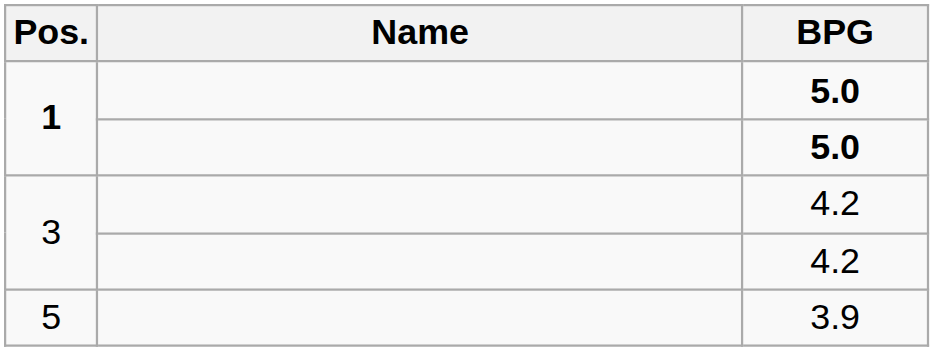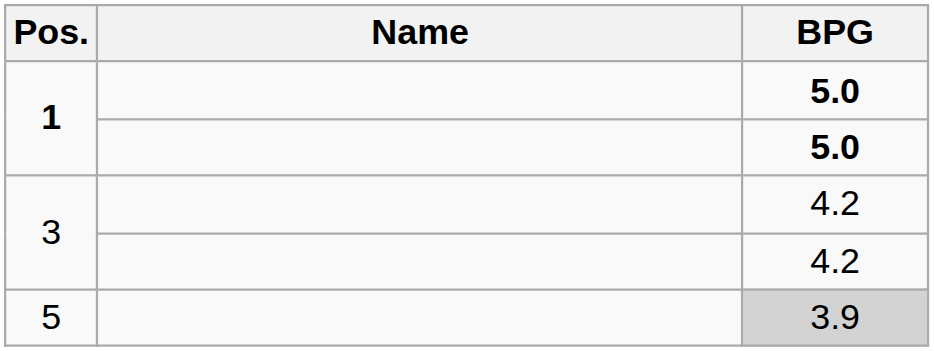(835, 317) no background -> (835, 317) lightgrey background
